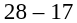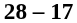(39, 11) normal -> (39, 11) bold
